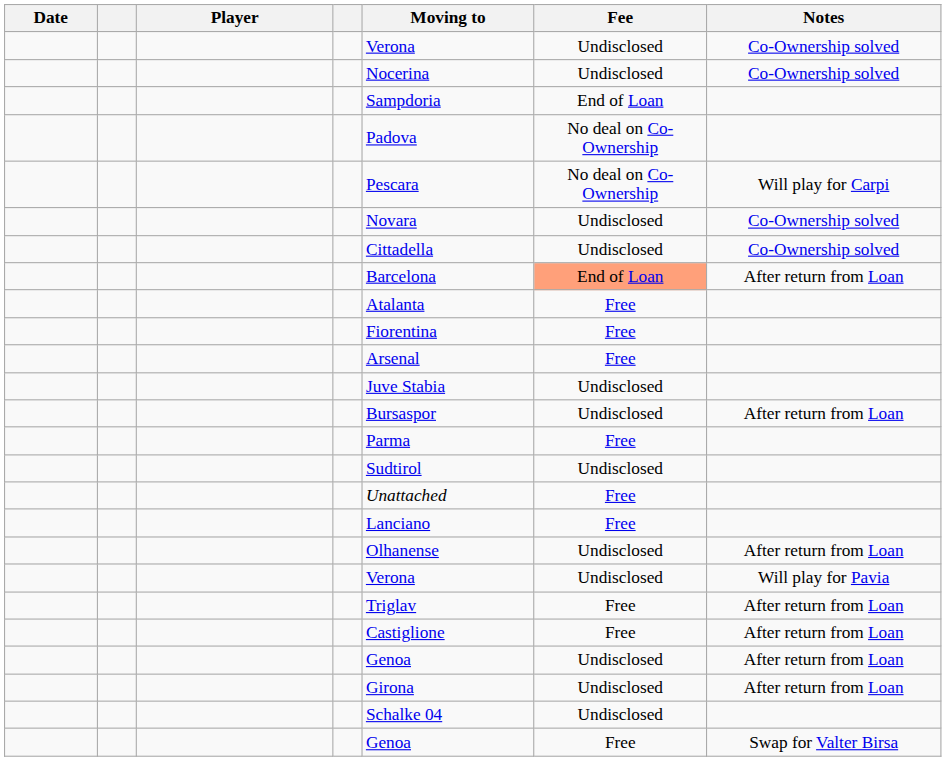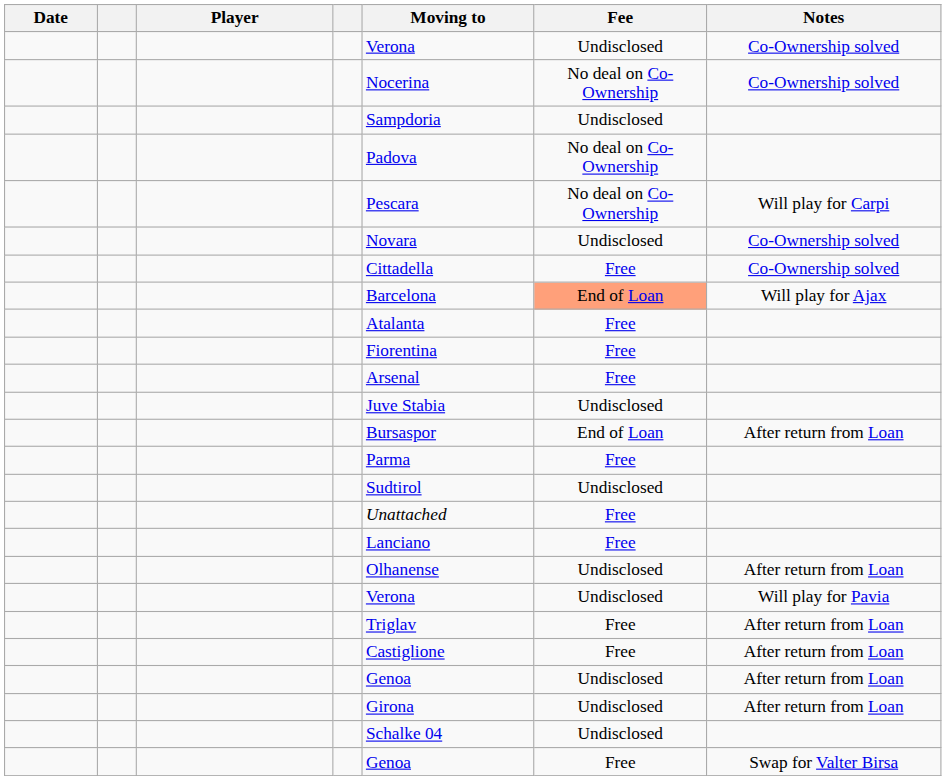(620, 73) Undisclosed -> (620, 82) No deal on Co-Ownership
(620, 100) End of Loan -> (620, 119) Undisclosed
(620, 248) Undisclosed -> (620, 268) Free
(824, 276) After return from Loan -> (824, 295) Will play for Ajax
(620, 413) Undisclosed -> (620, 432) End of Loan
